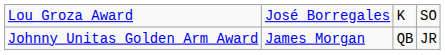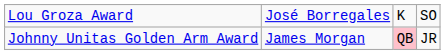(405, 39) no background -> (405, 39) pink background
